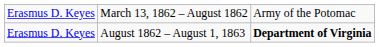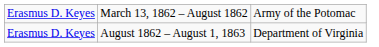(312, 32) bold -> (308, 32) normal
